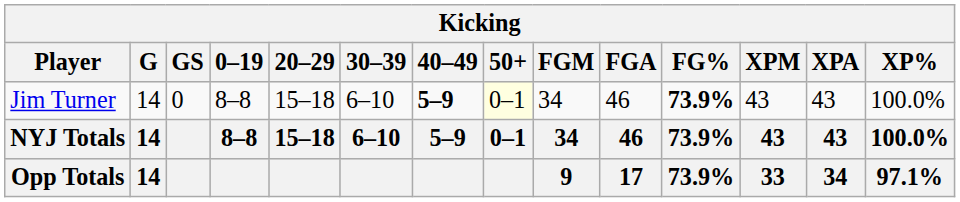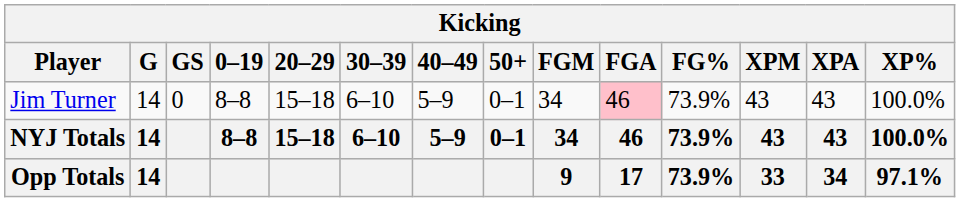(436, 100) bold -> (436, 100) normal
(507, 100) lightyellow background -> (507, 100) no background
(618, 100) no background -> (618, 100) pink background
(701, 100) bold -> (699, 100) normal
